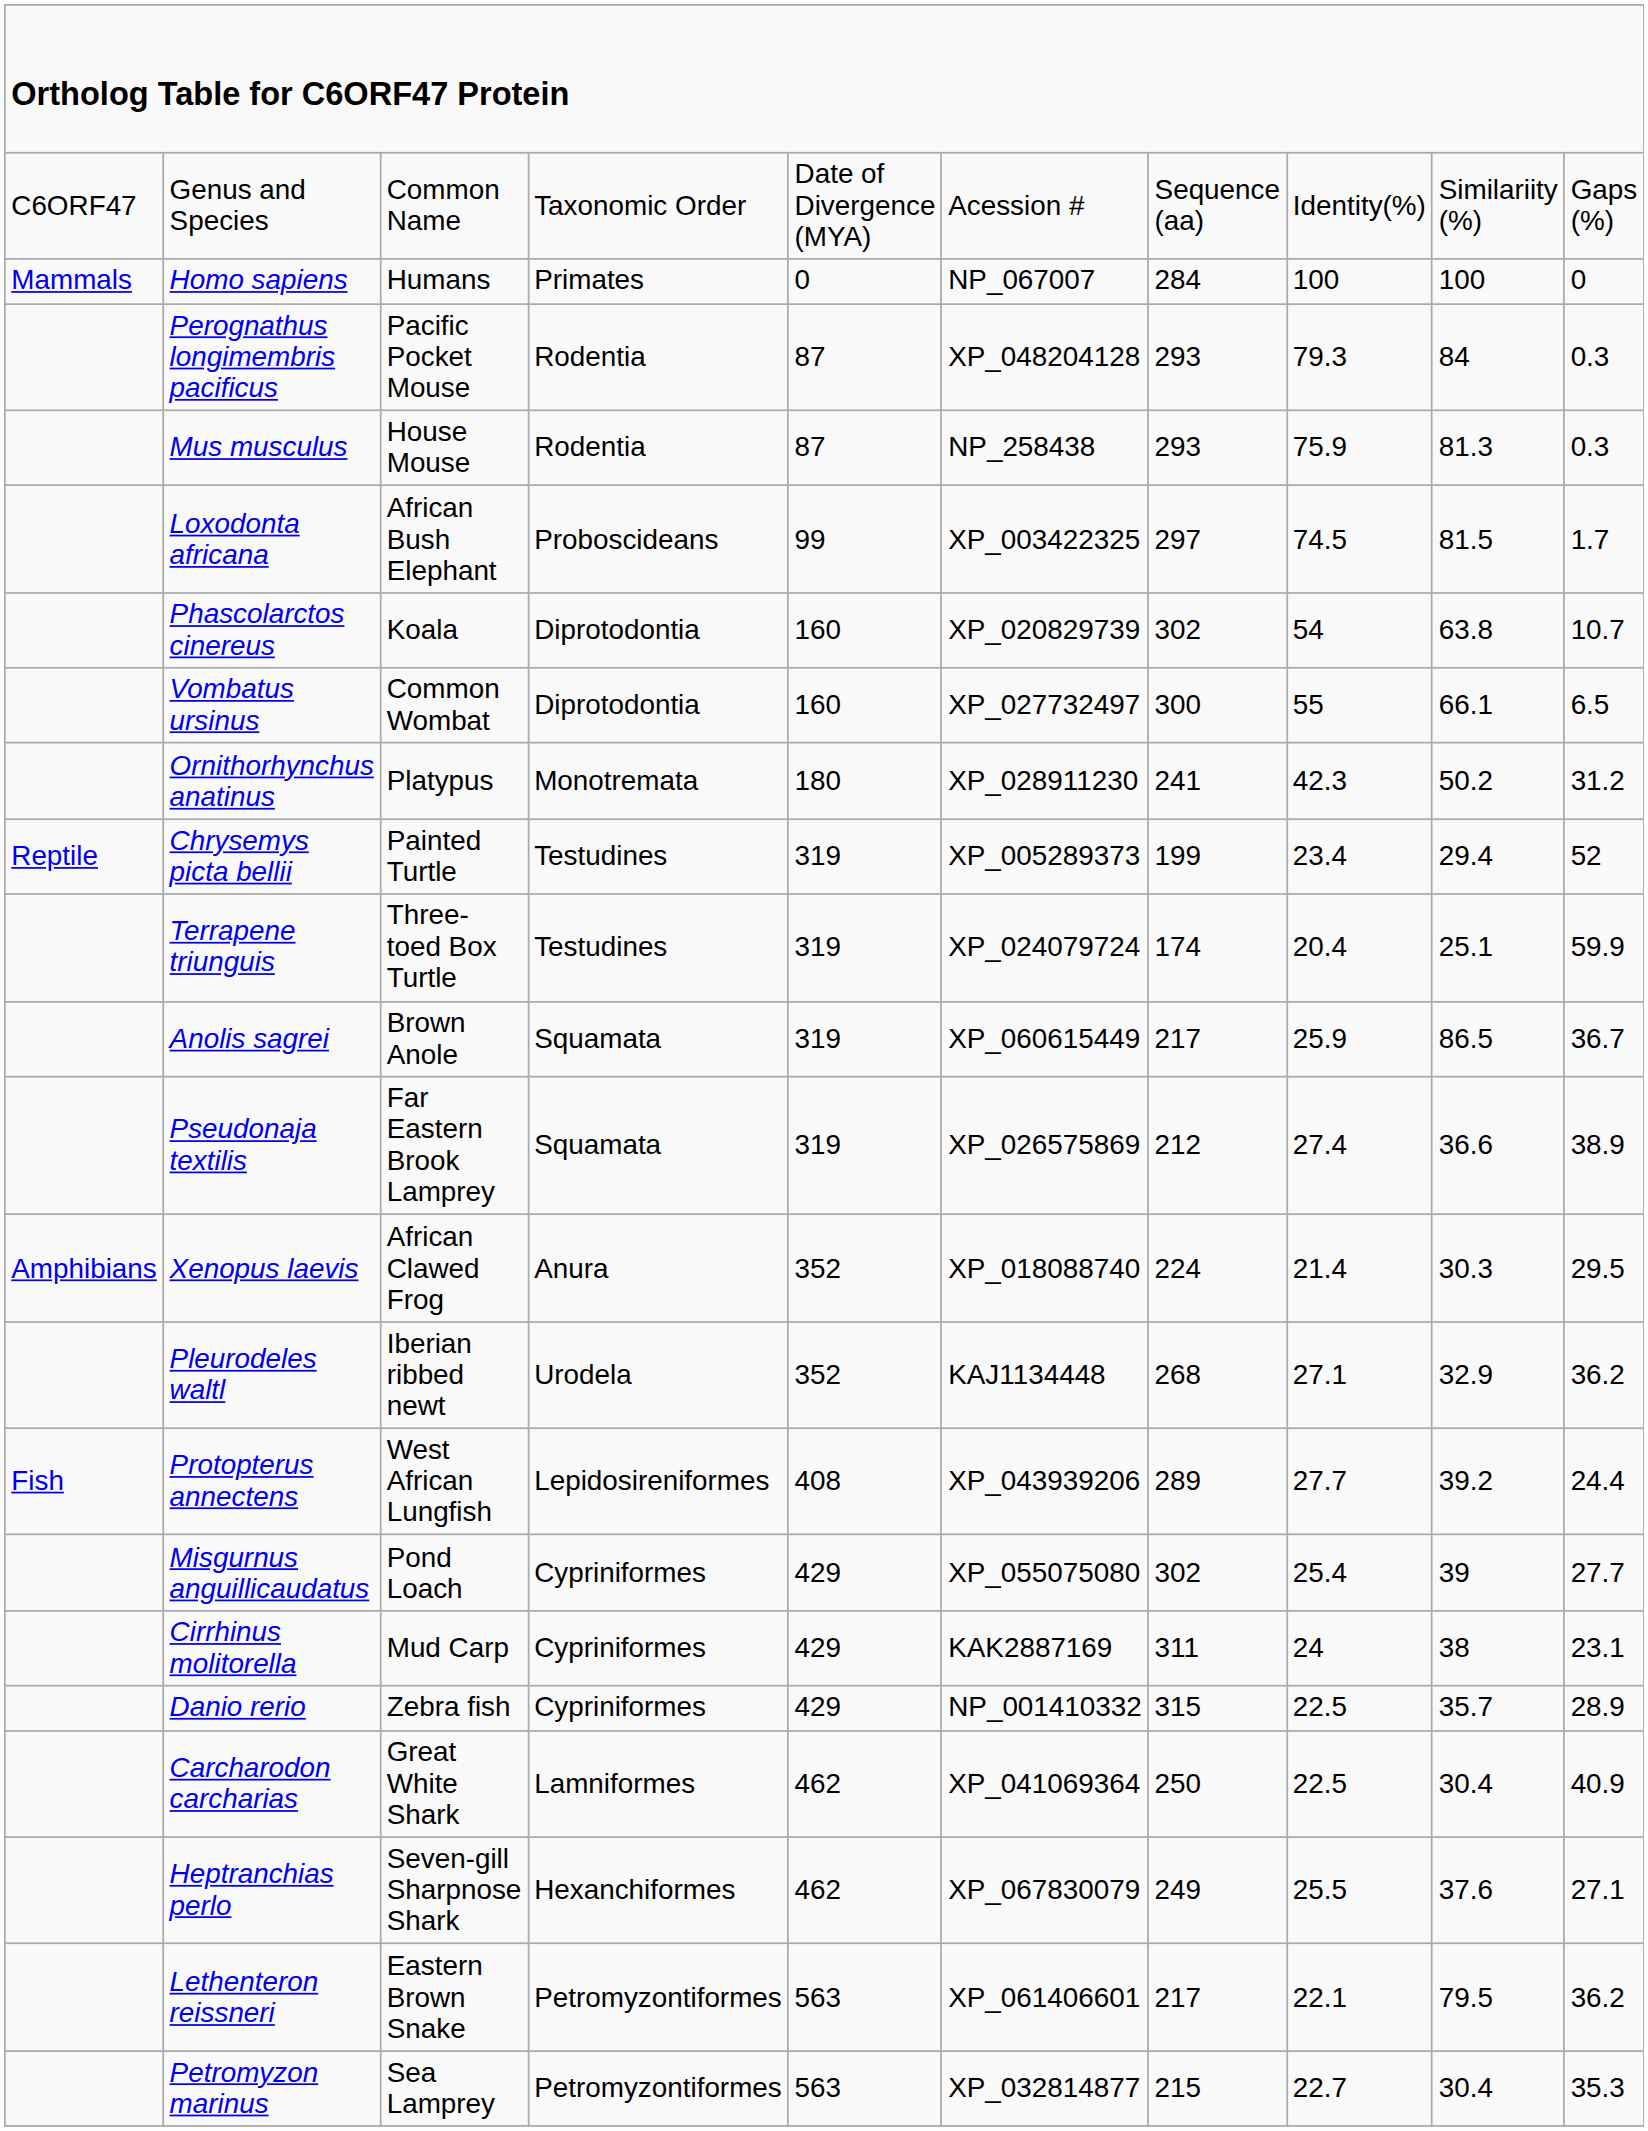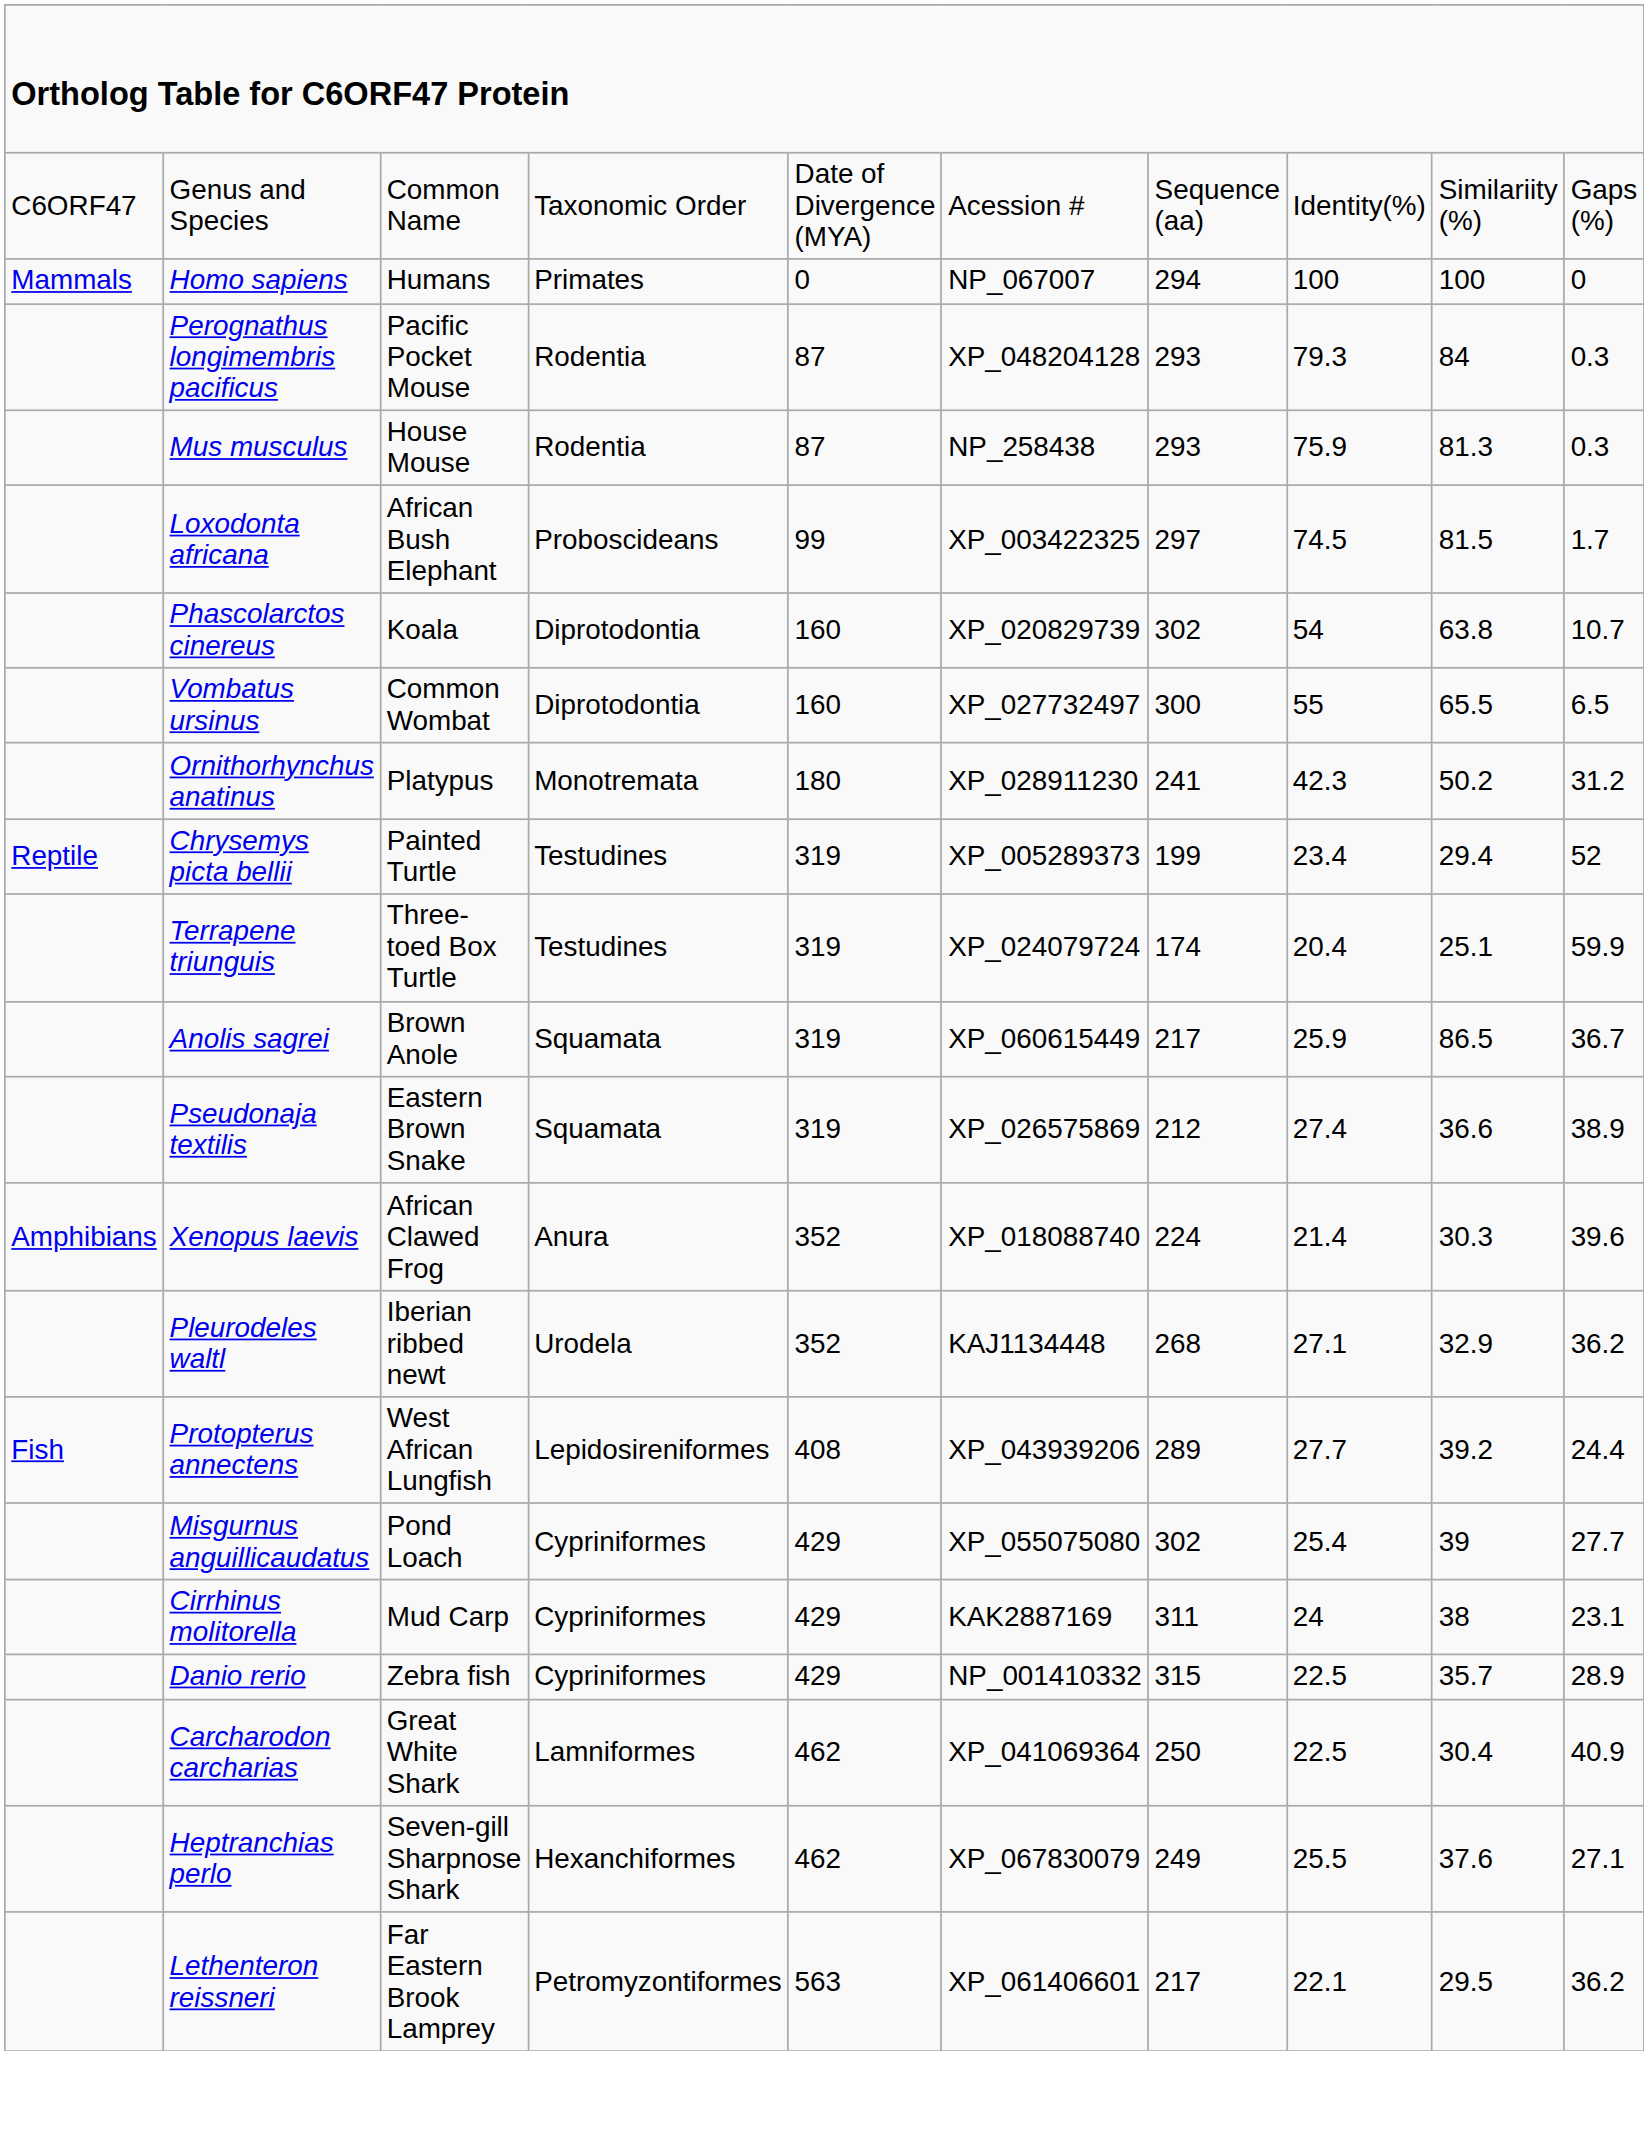(1178, 280) 284 -> (1178, 280) 294
(1466, 705) 66.1 -> (1466, 705) 65.5
(441, 1145) Far Eastern Brook Lamprey -> (435, 1129) Eastern Brown Snake
(1598, 1267) 29.5 -> (1598, 1236) 39.6
(435, 1996) Eastern Brown Snake -> (441, 1981) Far Eastern Brook Lamprey
(1466, 1996) 79.5 -> (1466, 1981) 29.5
- row: (244, 2087)
